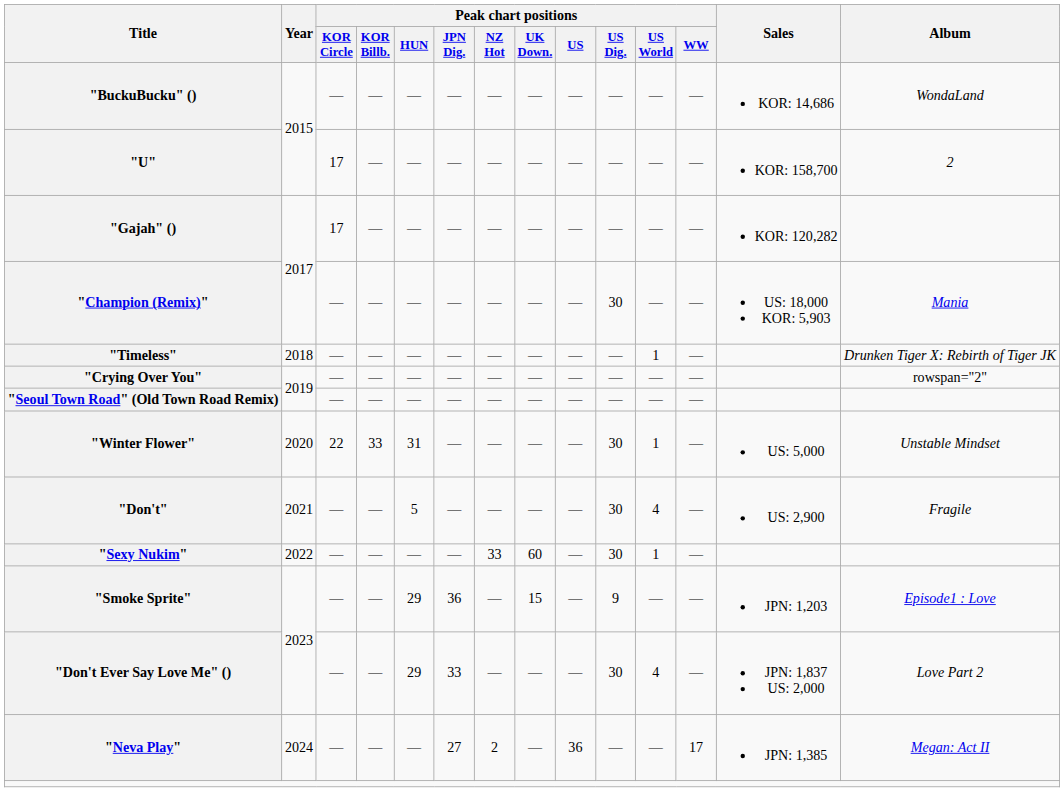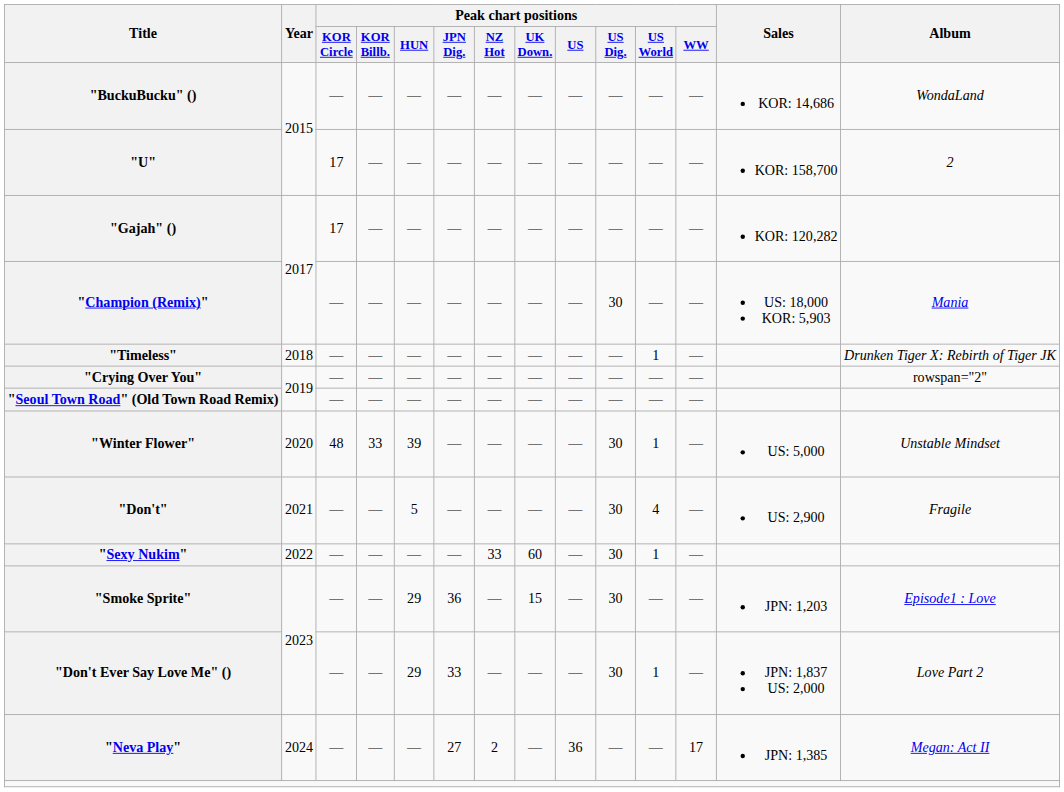(336, 444) 22 -> (336, 444) 48
(414, 444) 31 -> (414, 444) 39
(616, 598) 9 -> (616, 598) 30
(656, 673) 4 -> (656, 673) 1
